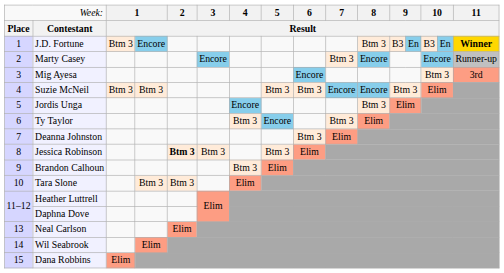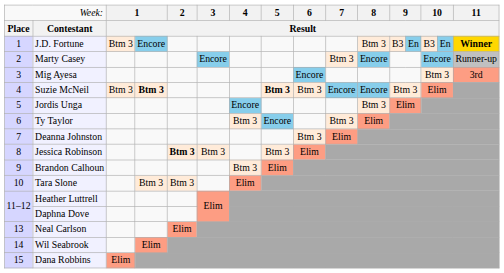(151, 90) normal -> (151, 90) bold
(277, 90) normal -> (277, 90) bold
